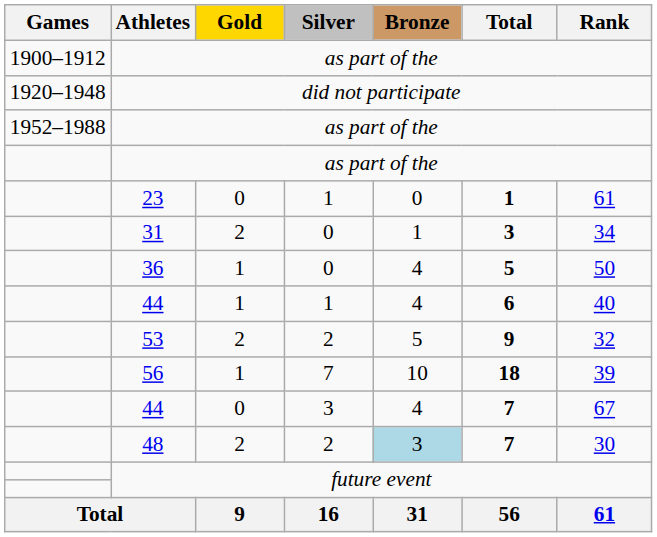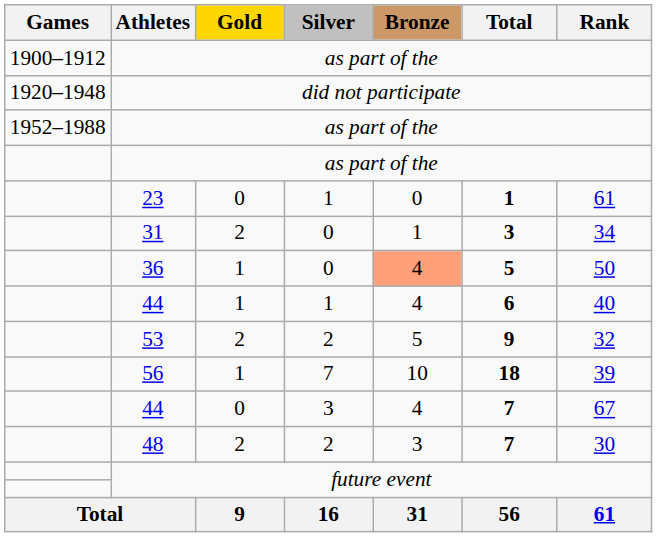(417, 268) no background -> (417, 268) lightsalmon background
(417, 444) lightblue background -> (417, 444) no background
